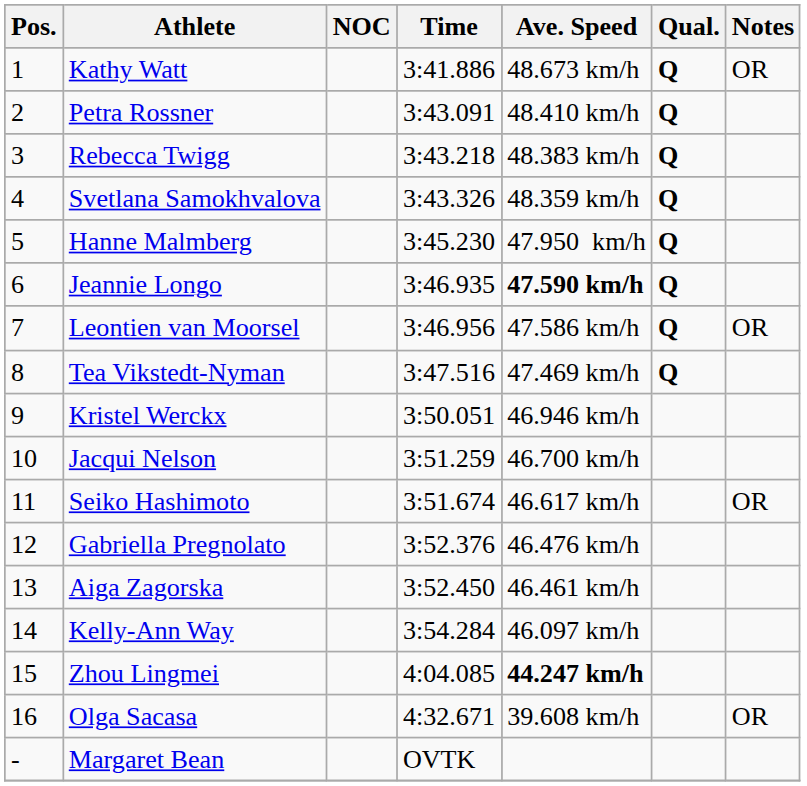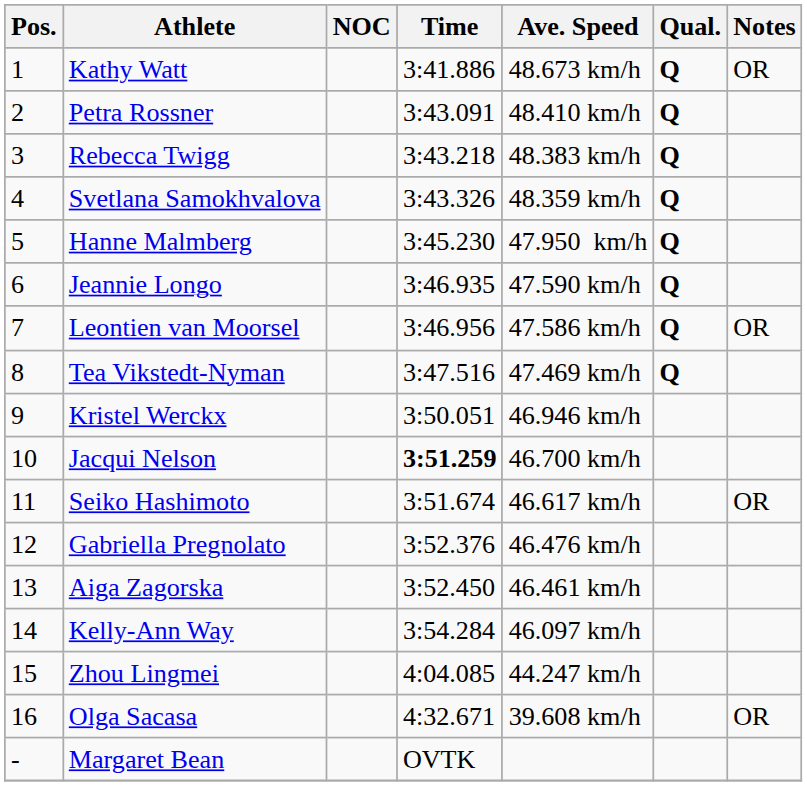(575, 284) bold -> (575, 284) normal
(449, 457) normal -> (450, 457) bold
(575, 672) bold -> (575, 672) normal
